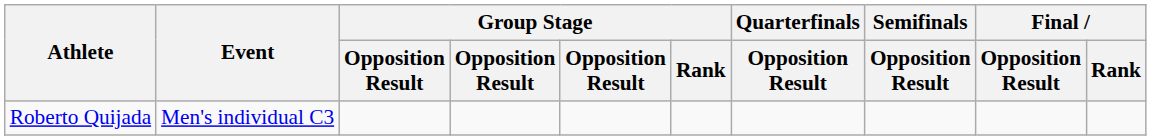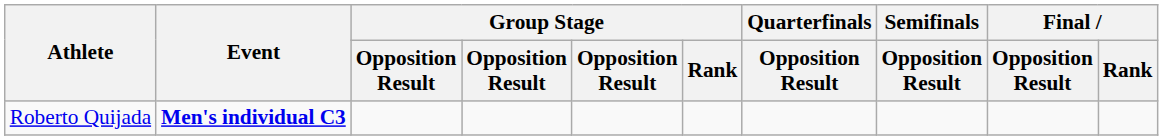(248, 117) normal -> (253, 117) bold
